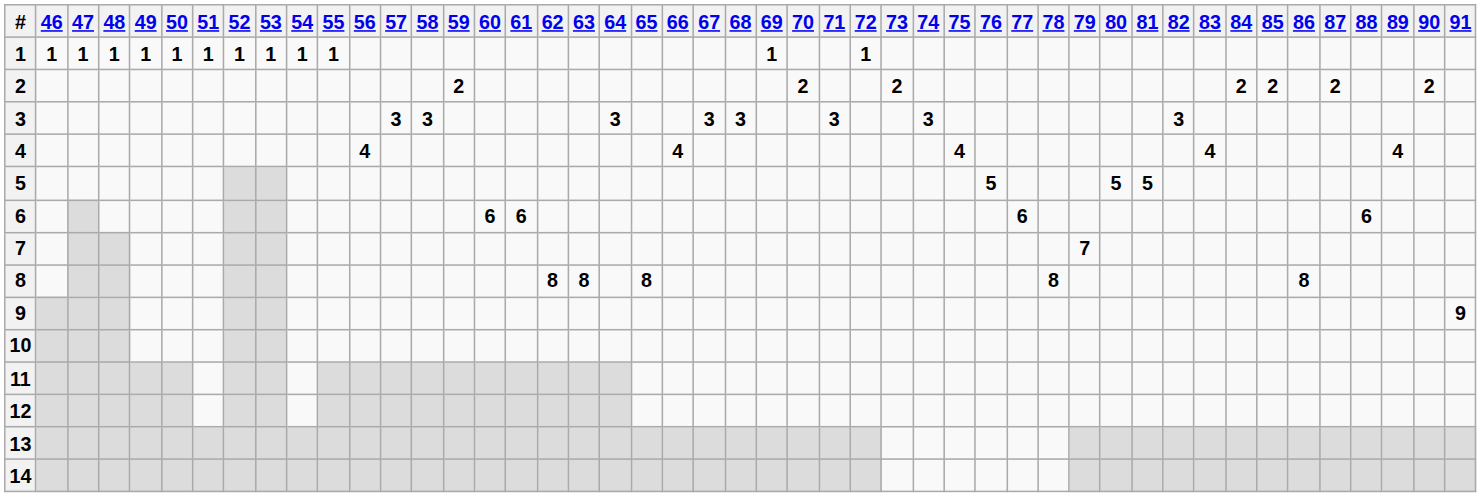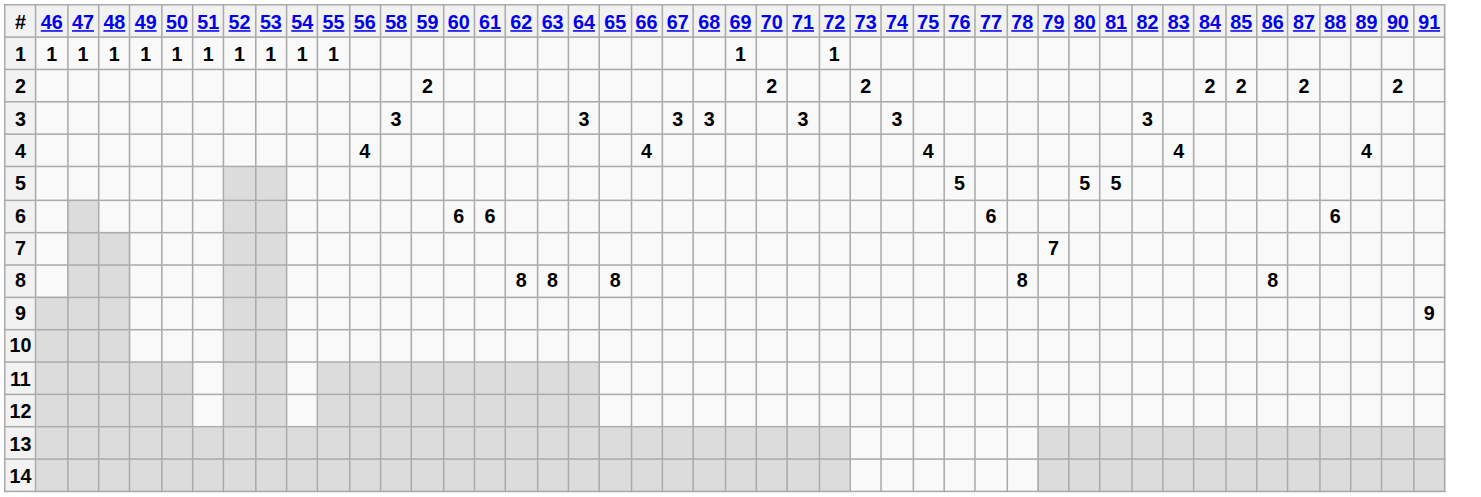- column: (396, 21)
